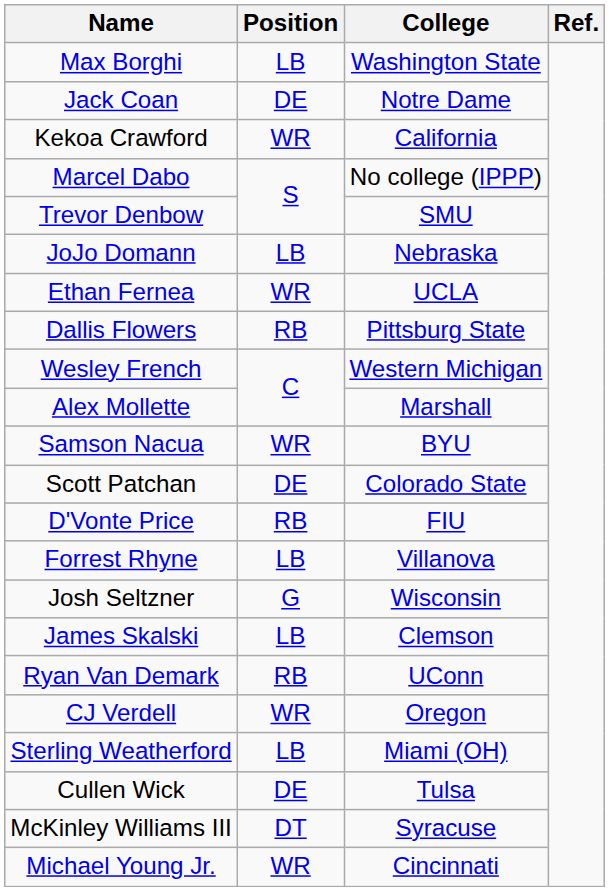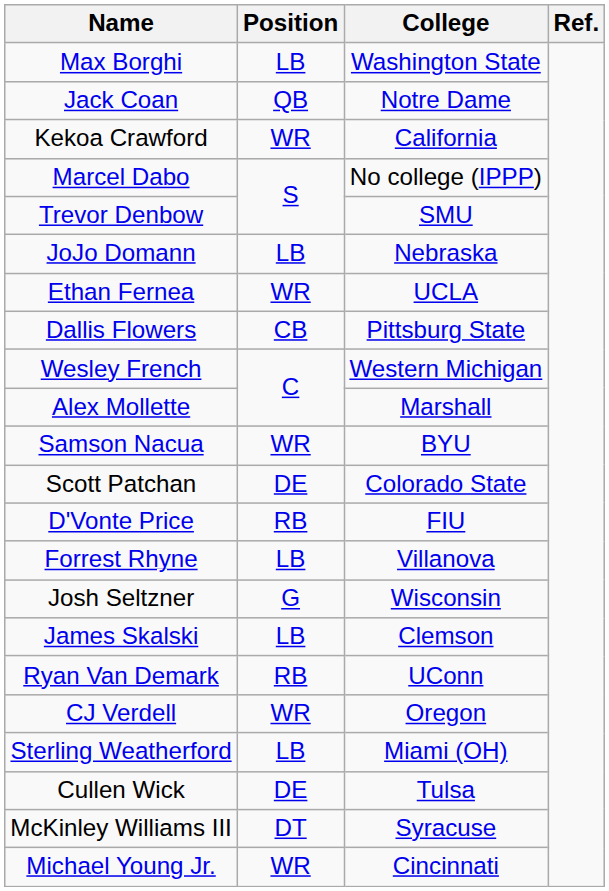(291, 100) DE -> (291, 100) QB
(291, 330) RB -> (291, 330) CB
